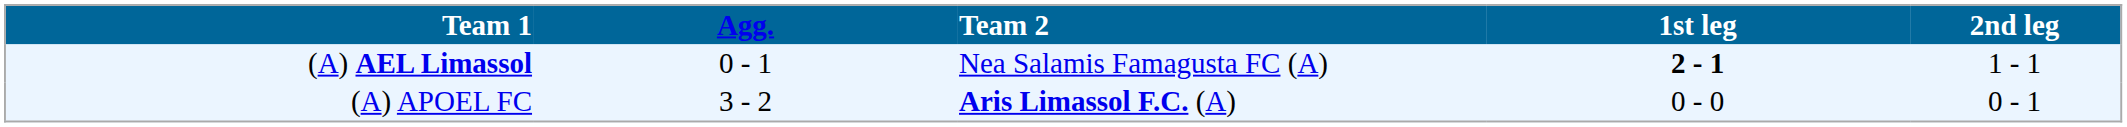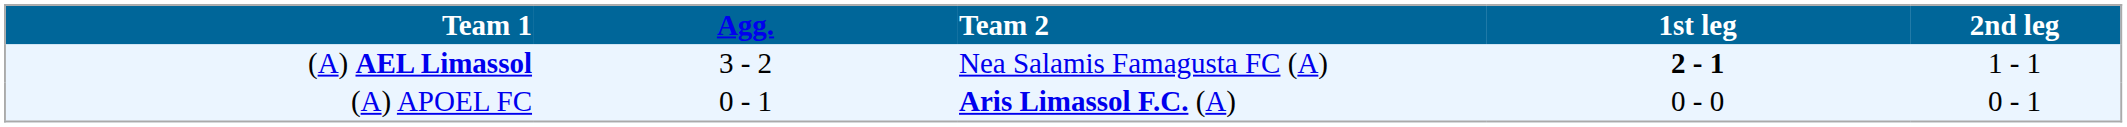(745, 62) 0 - 1 -> (745, 62) 3 - 2
(745, 100) 3 - 2 -> (745, 100) 0 - 1
